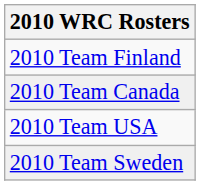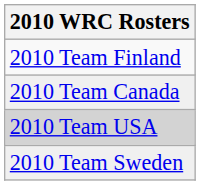(84, 127) no background -> (84, 127) lightgrey background
